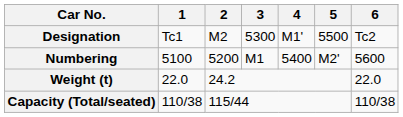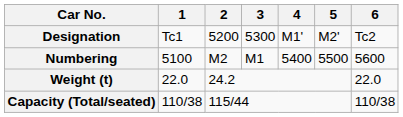(218, 36) M2 -> (224, 36) 5200
(333, 36) 5500 -> (329, 36) M2'
(224, 58) 5200 -> (218, 58) M2
(329, 58) M2' -> (333, 58) 5500
